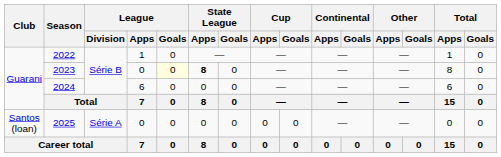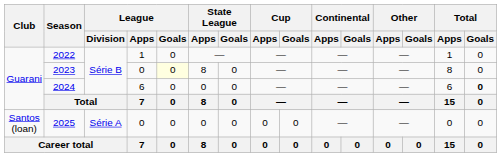(203, 70) bold -> (203, 70) normal
(480, 86) normal -> (480, 86) bold
